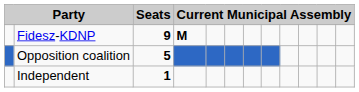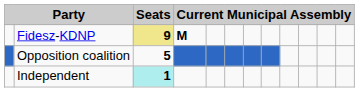(167, 35) no background -> (167, 35) khaki background
(167, 76) no background -> (167, 76) paleturquoise background
